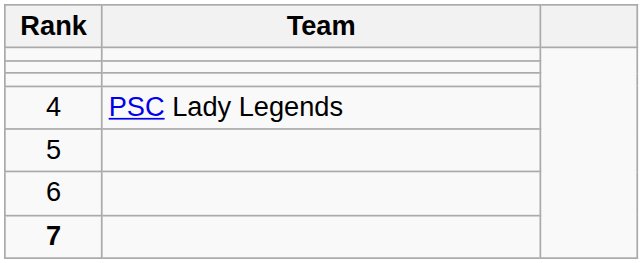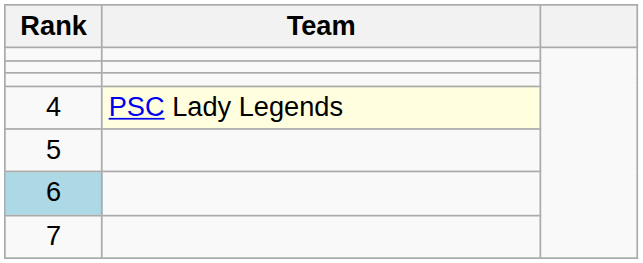(226, 106) no background -> (226, 106) lightyellow background
(54, 193) no background -> (54, 193) lightblue background
(54, 236) bold -> (54, 236) normal
